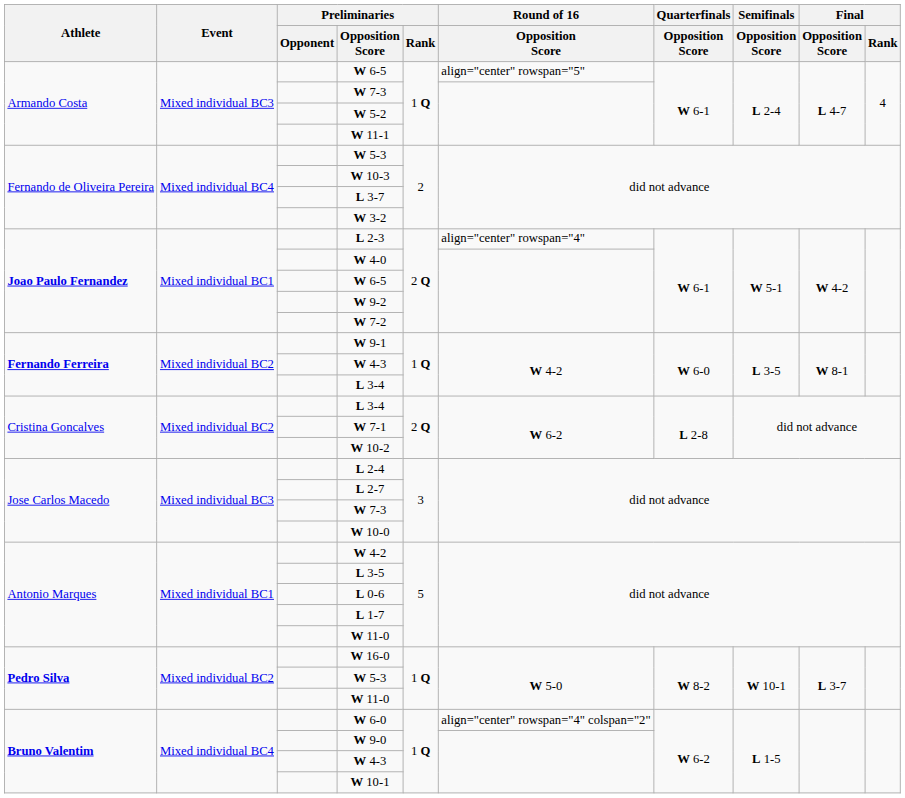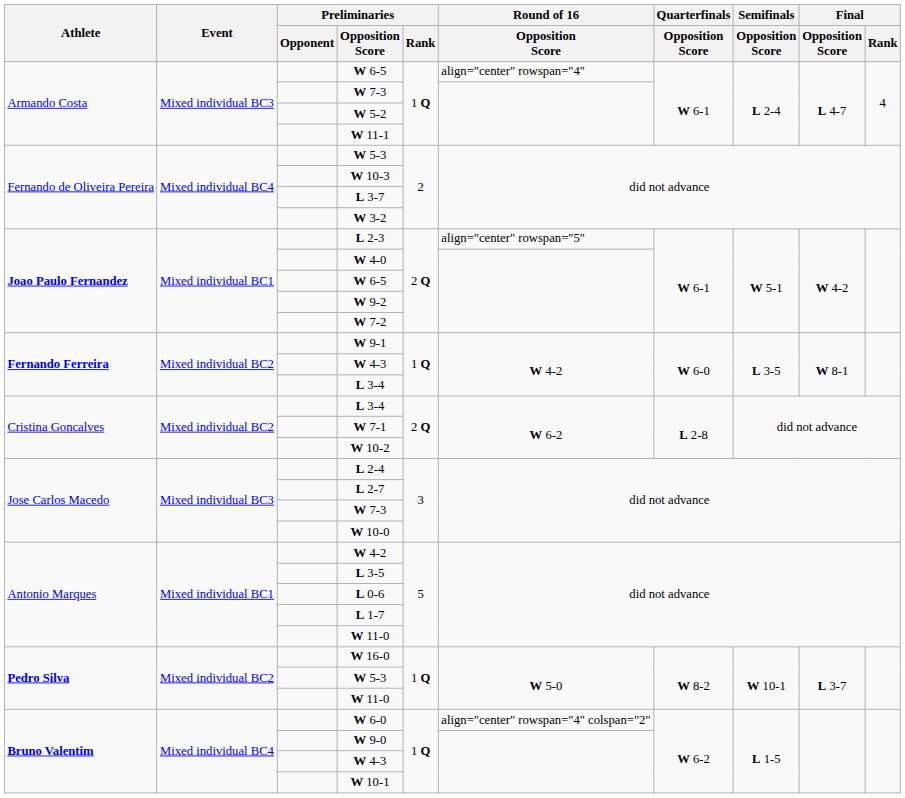(513, 72) align="center" rowspan="5" -> (513, 72) align="center" rowspan="4"
(513, 239) align="center" rowspan="4" -> (513, 239) align="center" rowspan="5"
